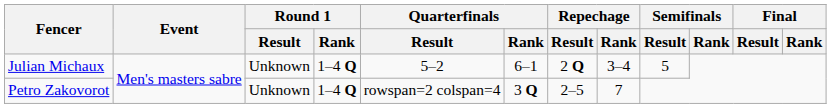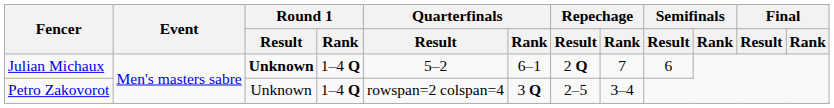(279, 66) normal -> (281, 66) bold
(619, 66) 3–4 -> (622, 66) 7
(665, 66) 5 -> (668, 66) 6
(619, 90) 7 -> (622, 90) 3–4
